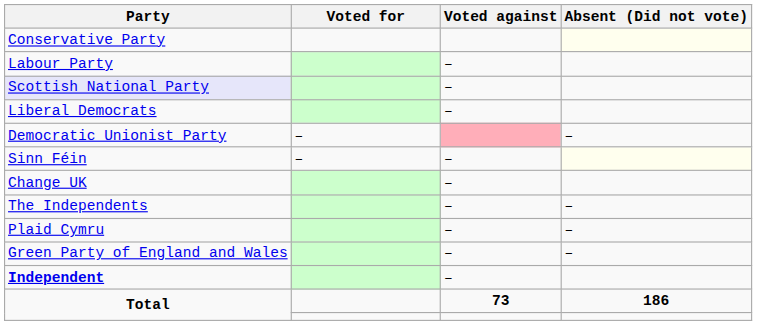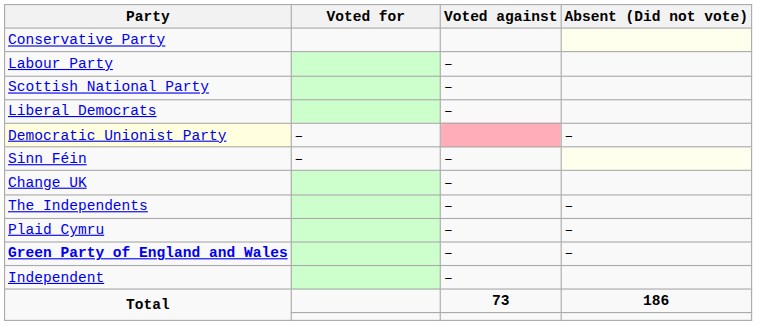(109, 88) lavender background -> (109, 88) no background
(117, 135) no background -> (117, 135) lightyellow background
(148, 254) normal -> (148, 254) bold
(56, 277) bold -> (56, 277) normal
